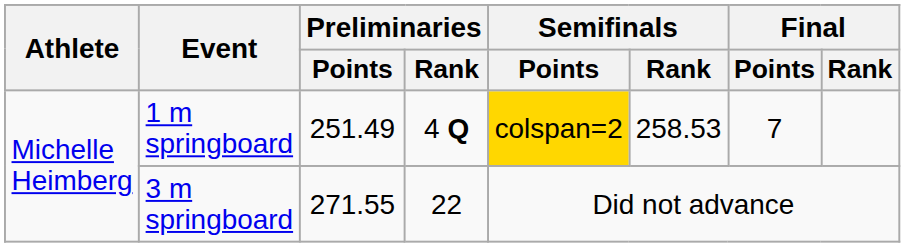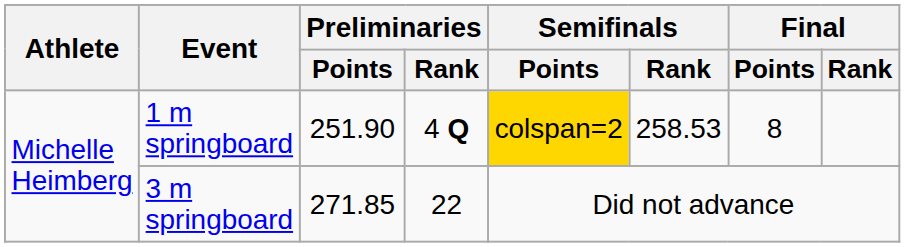(352, 129) 251.49 -> (352, 129) 251.90
(774, 129) 7 -> (774, 129) 8
(352, 204) 271.55 -> (352, 204) 271.85
